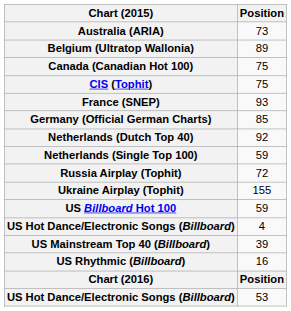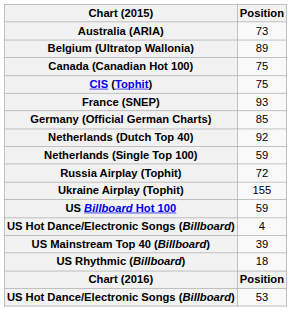(262, 262) 16 -> (262, 262) 18
